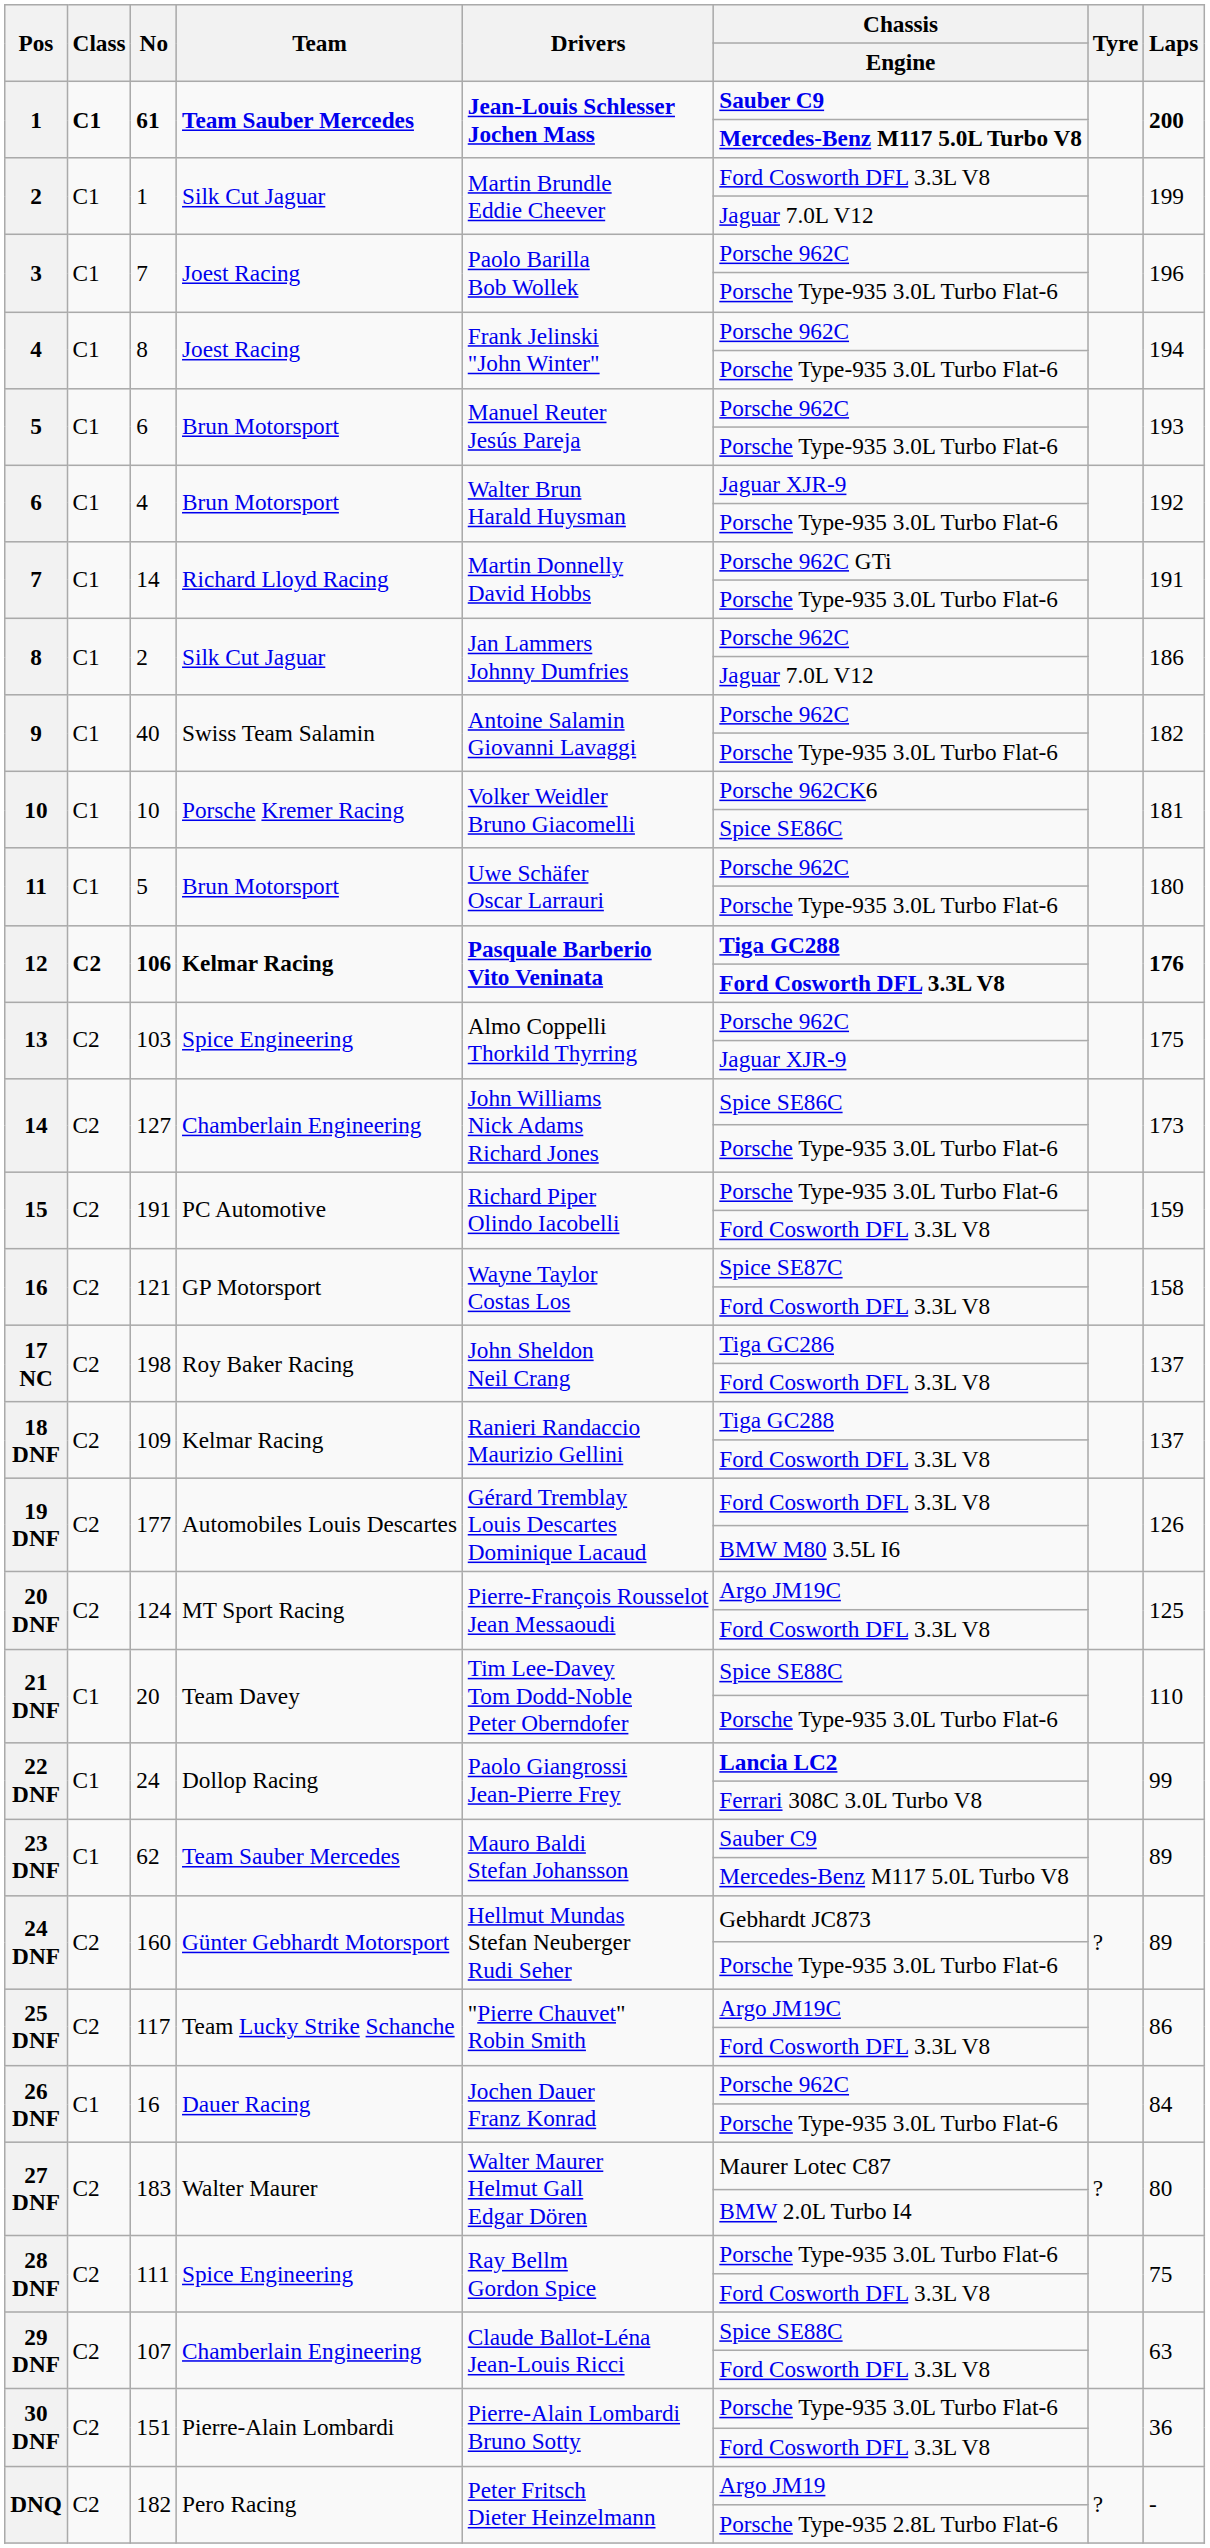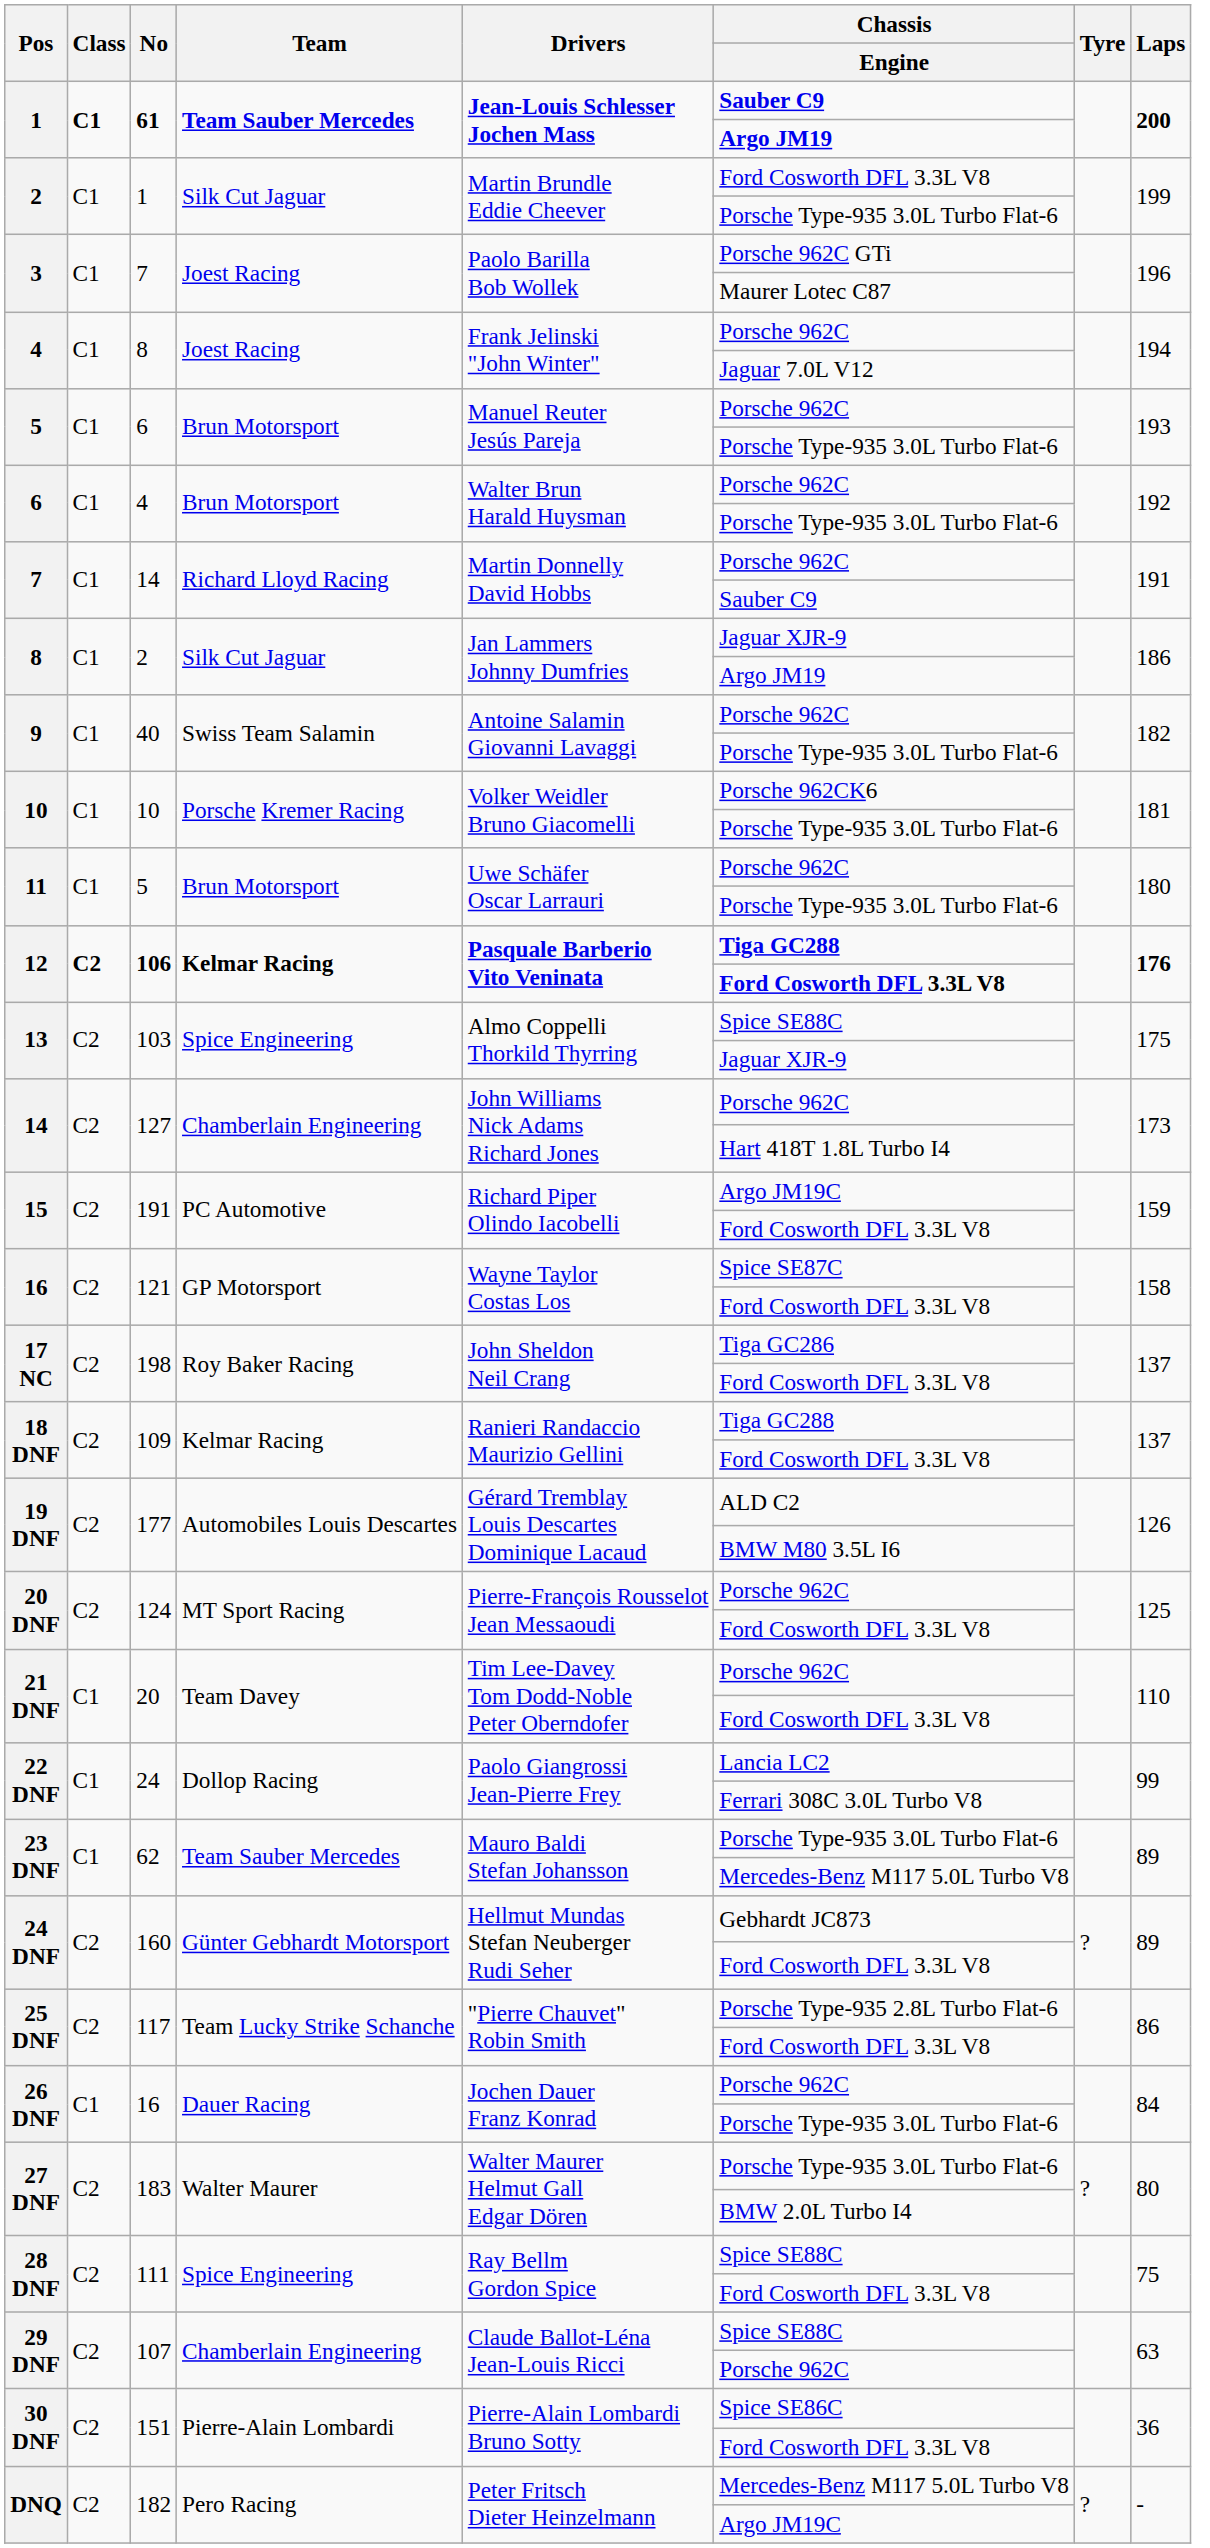(901, 138) Mercedes-Benz M117 5.0L Turbo V8 -> (776, 138) Argo JM19
(796, 215) Jaguar 7.0L V12 -> (889, 215) Porsche Type-935 3.0L Turbo Flat-6
(784, 253) Porsche 962C -> (805, 253) Porsche 962C GTi
(889, 292) Porsche Type-935 3.0L Turbo Flat-6 -> (805, 292) Maurer Lotec C87
(889, 368) Porsche Type-935 3.0L Turbo Flat-6 -> (796, 368) Jaguar 7.0L V12
(783, 484) Jaguar XJR-9 -> (784, 484) Porsche 962C
(805, 560) Porsche 962C GTi -> (784, 560) Porsche 962C
(889, 599) Porsche Type-935 3.0L Turbo Flat-6 -> (768, 599) Sauber C9
(784, 637) Porsche 962C -> (783, 637) Jaguar XJR-9
(796, 675) Jaguar 7.0L V12 -> (772, 675) Argo JM19
(781, 829) Spice SE86C -> (889, 829) Porsche Type-935 3.0L Turbo Flat-6
(784, 1020) Porsche 962C -> (781, 1020) Spice SE88C
(781, 1101) Spice SE86C -> (784, 1101) Porsche 962C
(889, 1148) Porsche Type-935 3.0L Turbo Flat-6 -> (835, 1148) Hart 418T 1.8L Turbo I4
(889, 1190) Porsche Type-935 3.0L Turbo Flat-6 -> (780, 1190) Argo JM19C
(855, 1501) Ford Cosworth DFL 3.3L V8 -> (760, 1501) ALD C2
(780, 1591) Argo JM19C -> (784, 1591) Porsche 962C
(781, 1672) Spice SE88C -> (784, 1672) Porsche 962C
(889, 1718) Porsche Type-935 3.0L Turbo Flat-6 -> (855, 1718) Ford Cosworth DFL 3.3L V8
(778, 1761) bold -> (774, 1761) normal
(768, 1837) Sauber C9 -> (889, 1837) Porsche Type-935 3.0L Turbo Flat-6
(889, 1965) Porsche Type-935 3.0L Turbo Flat-6 -> (855, 1965) Ford Cosworth DFL 3.3L V8
(780, 2008) Argo JM19C -> (889, 2008) Porsche Type-935 2.8L Turbo Flat-6
(805, 2165) Maurer Lotec C87 -> (889, 2165) Porsche Type-935 3.0L Turbo Flat-6
(889, 2254) Porsche Type-935 3.0L Turbo Flat-6 -> (781, 2254) Spice SE88C
(855, 2369) Ford Cosworth DFL 3.3L V8 -> (784, 2369) Porsche 962C
(889, 2408) Porsche Type-935 3.0L Turbo Flat-6 -> (781, 2408) Spice SE86C
(772, 2484) Argo JM19 -> (894, 2484) Mercedes-Benz M117 5.0L Turbo V8
(889, 2523) Porsche Type-935 2.8L Turbo Flat-6 -> (780, 2523) Argo JM19C
